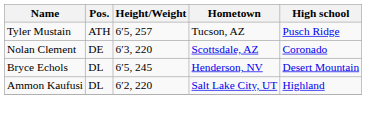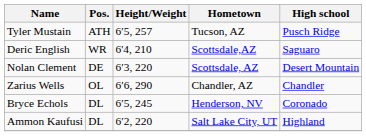+ row: (38, 49)
(305, 49) Coronado -> (321, 67) Desert Mountain
+ row: (36, 85)
(321, 67) Desert Mountain -> (305, 103) Coronado
